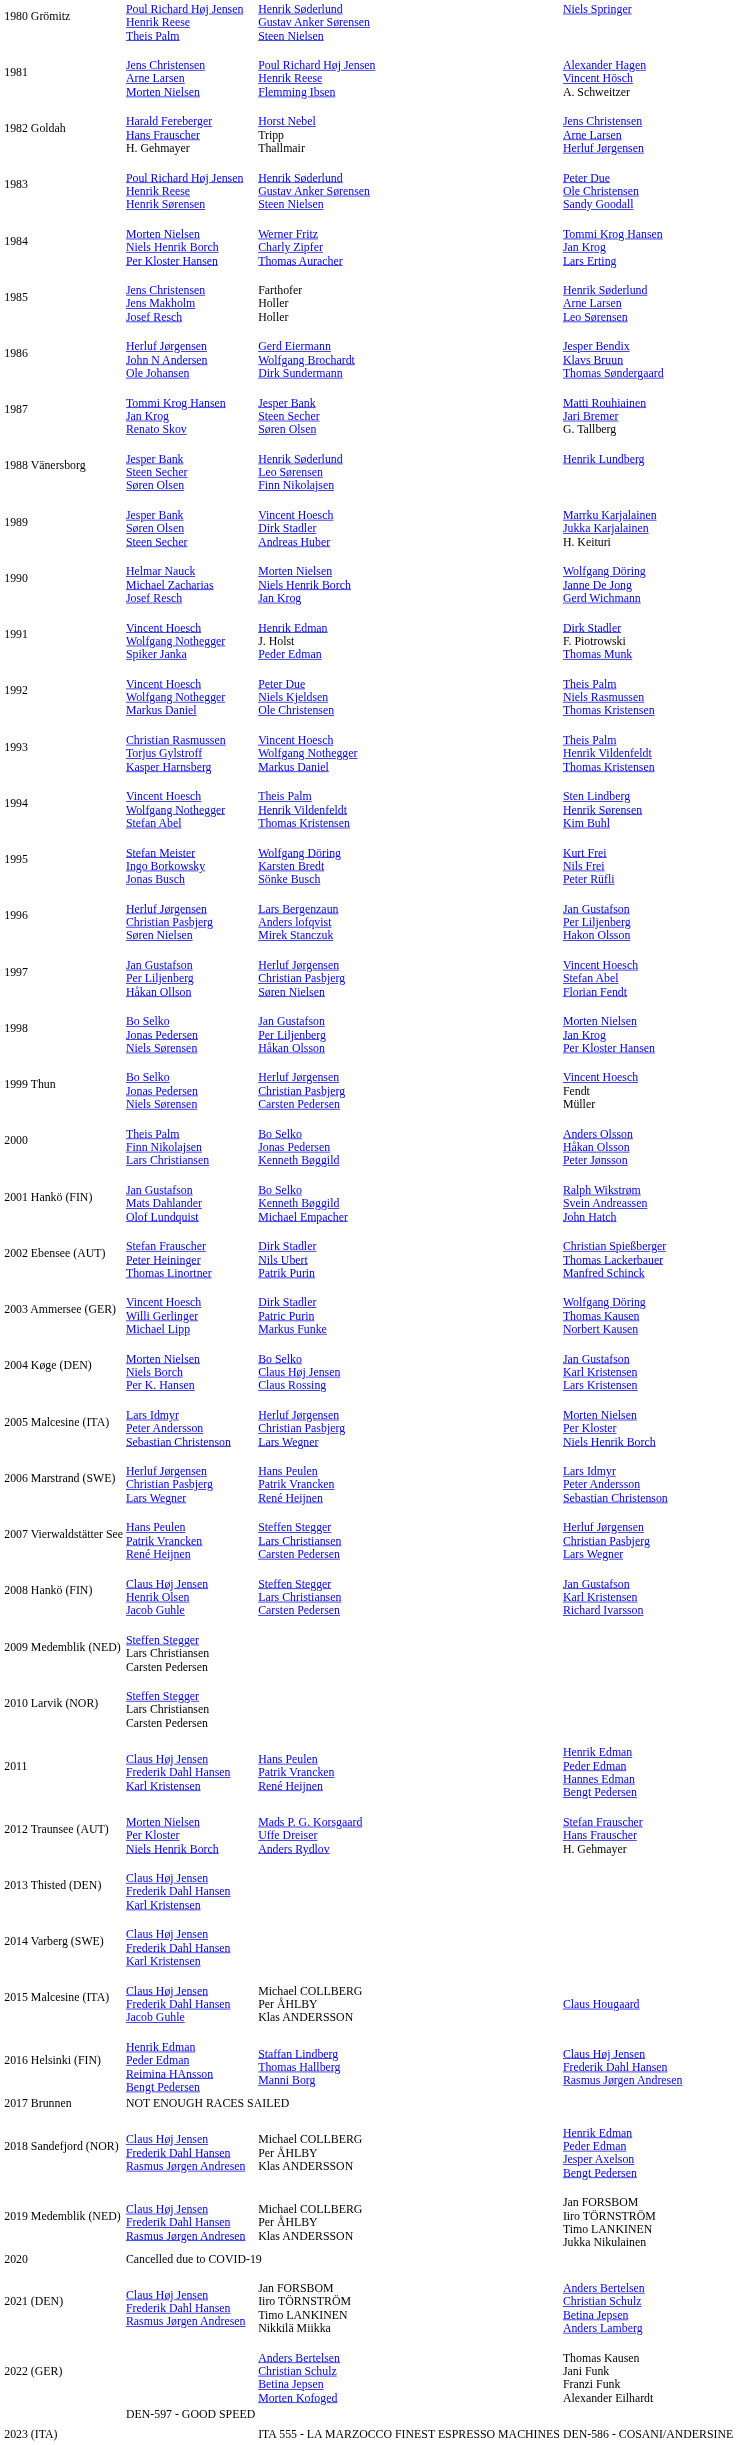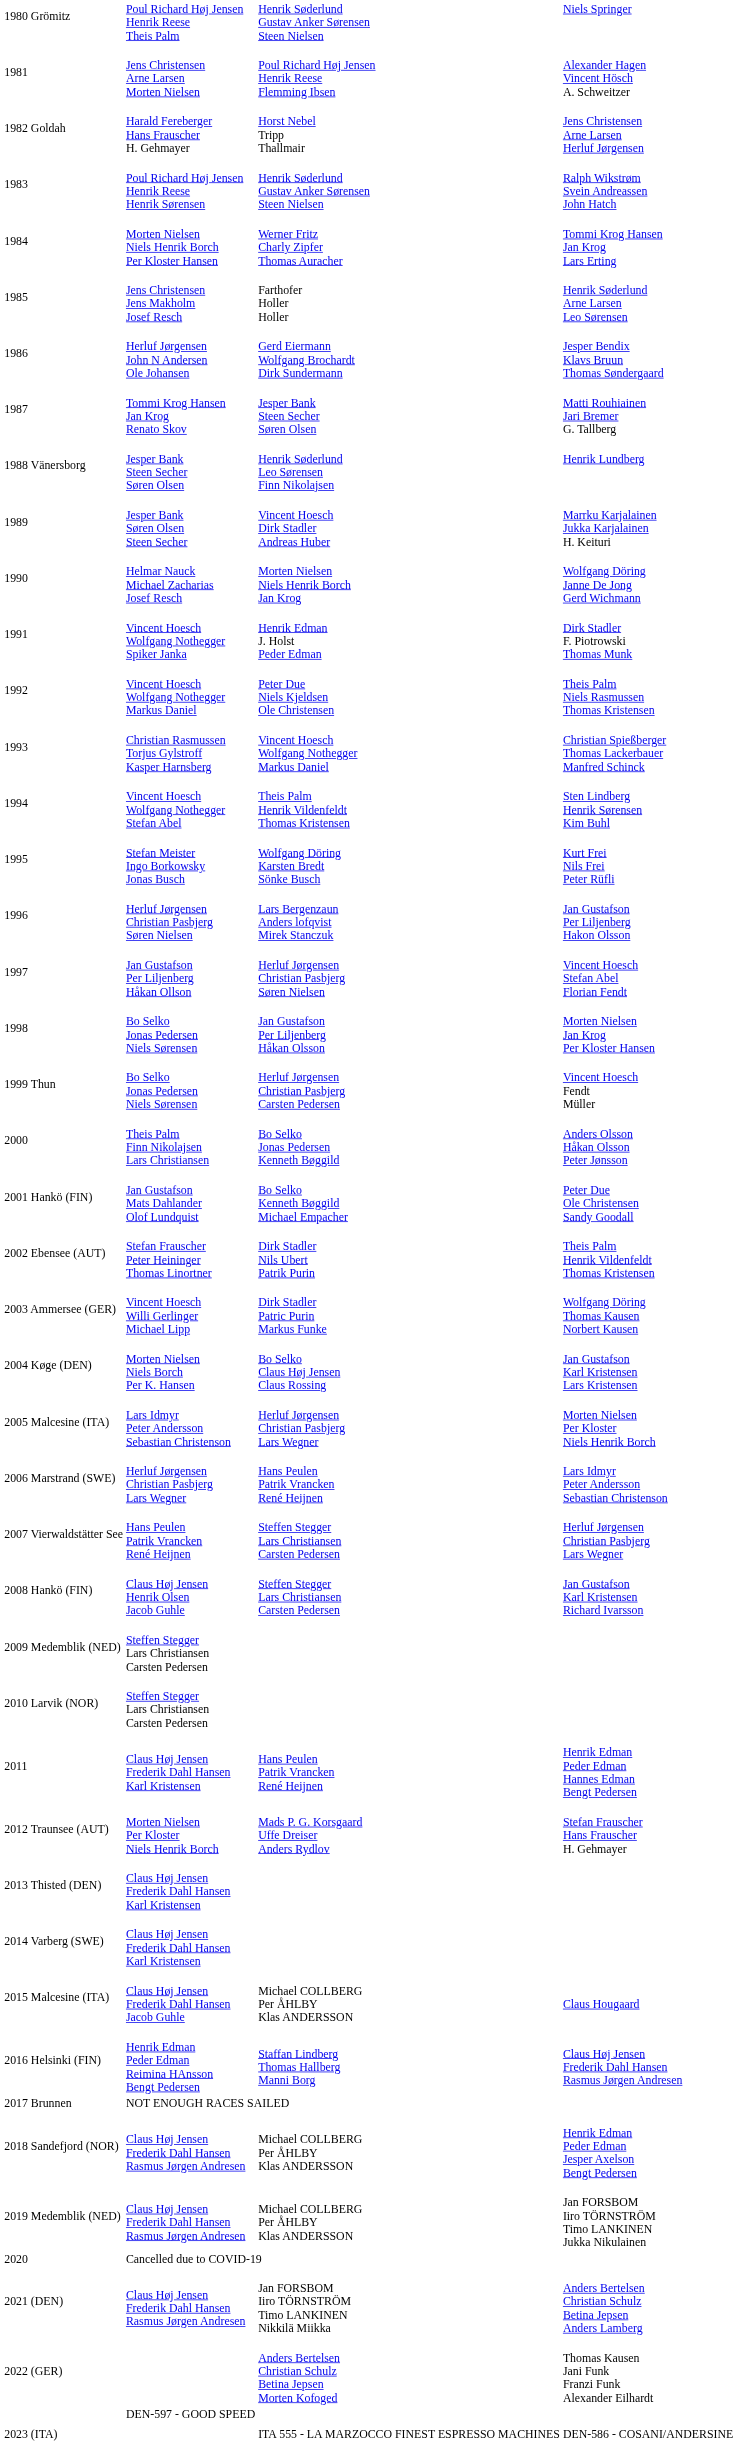(601, 191) Peter Due Ole Christensen Sandy Goodall -> (605, 191) Ralph Wikstrøm Svein Andreassen John Hatch
(609, 753) Theis Palm Henrik Vildenfeldt Thomas Kristensen -> (615, 753) Christian Spießberger Thomas Lackerbauer Manfred Schinck
(605, 1203) Ralph Wikstrøm Svein Andreassen John Hatch -> (601, 1203) Peter Due Ole Christensen Sandy Goodall
(615, 1259) Christian Spießberger Thomas Lackerbauer Manfred Schinck -> (609, 1259) Theis Palm Henrik Vildenfeldt Thomas Kristensen
